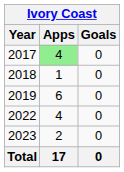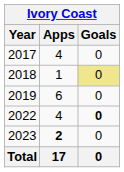(59, 55) lightgreen background -> (59, 55) no background
(99, 75) no background -> (99, 75) khaki background
(99, 116) normal -> (99, 116) bold
(59, 136) normal -> (59, 136) bold
